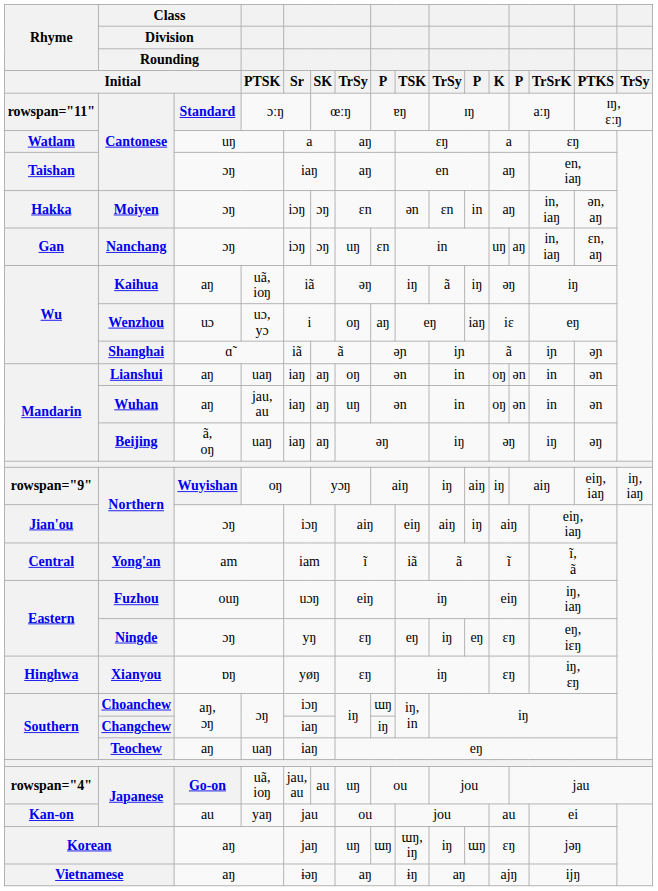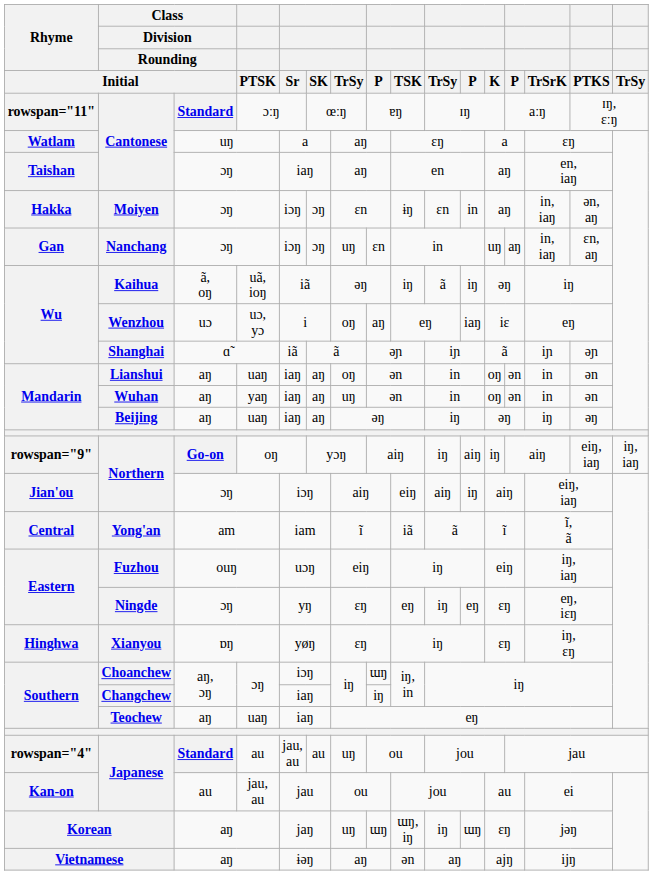(412, 209) ən -> (408, 209) ɨŋ
(207, 284) aŋ -> (205, 284) ã, oŋ
(262, 404) jau, au -> (258, 396) yaŋ
(207, 442) ã, oŋ -> (205, 418) aŋ
(207, 486) Wuyishan -> (205, 454) Go-on
(207, 785) Go-on -> (205, 753) Standard
(262, 785) uã, ioŋ -> (258, 753) au
(262, 815) yaŋ -> (258, 791) jau, au
(412, 874) ɨŋ -> (408, 859) ən
